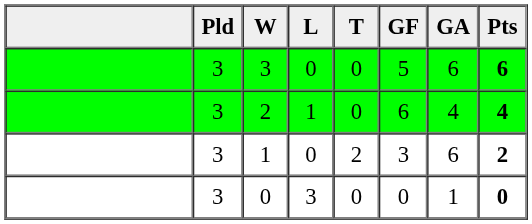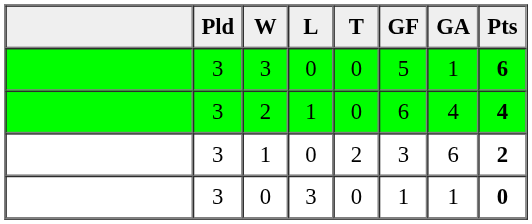(453, 69) 6 -> (453, 69) 1
(403, 196) 0 -> (403, 196) 1
